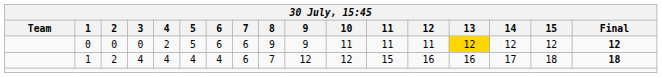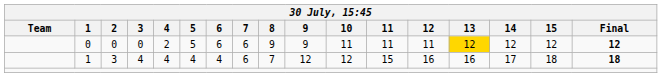(114, 60) 2 -> (114, 60) 3
